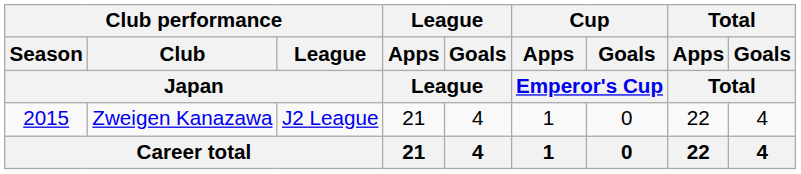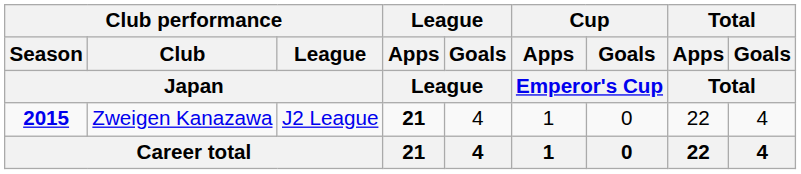(46, 119) normal -> (46, 119) bold
(414, 119) normal -> (414, 119) bold
